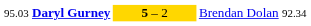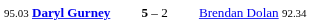(155, 13) gold background -> (155, 13) no background
